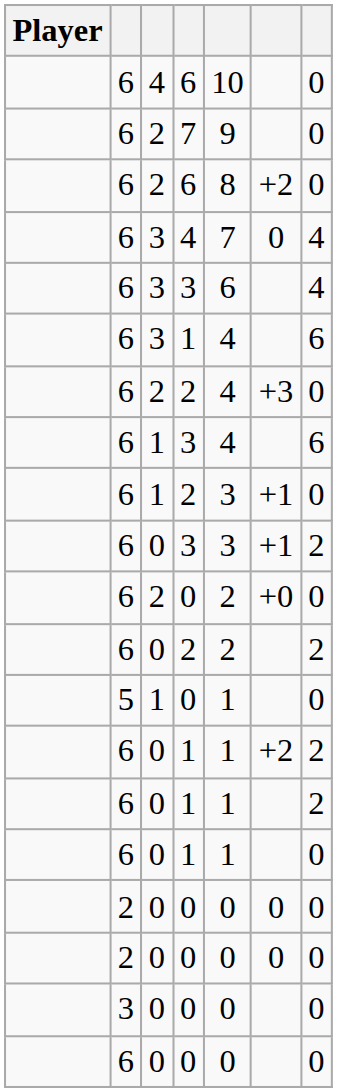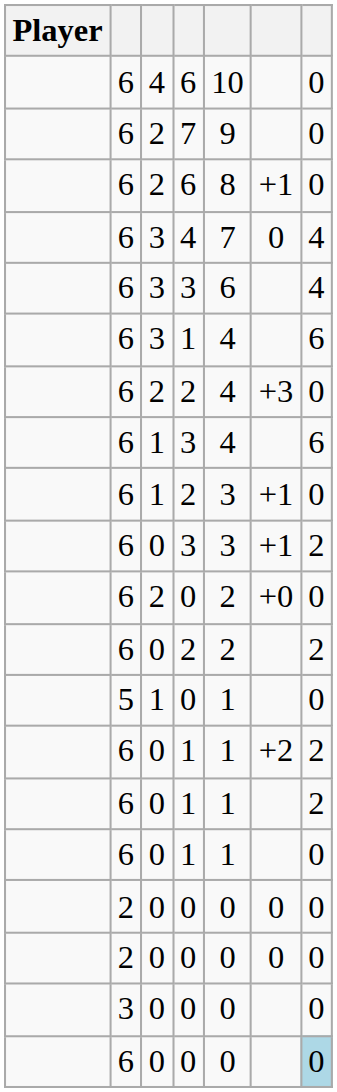(276, 184) +2 -> (276, 184) +1
(316, 1060) no background -> (316, 1060) lightblue background
